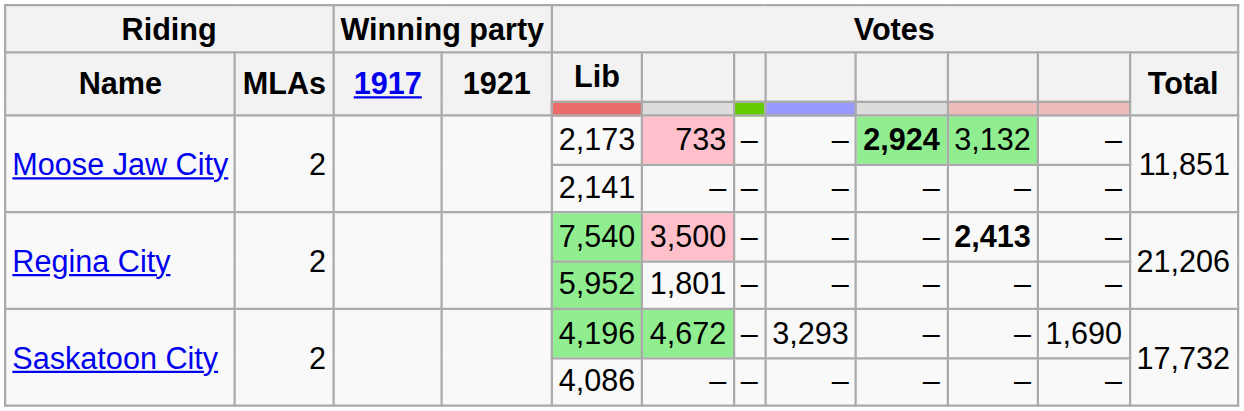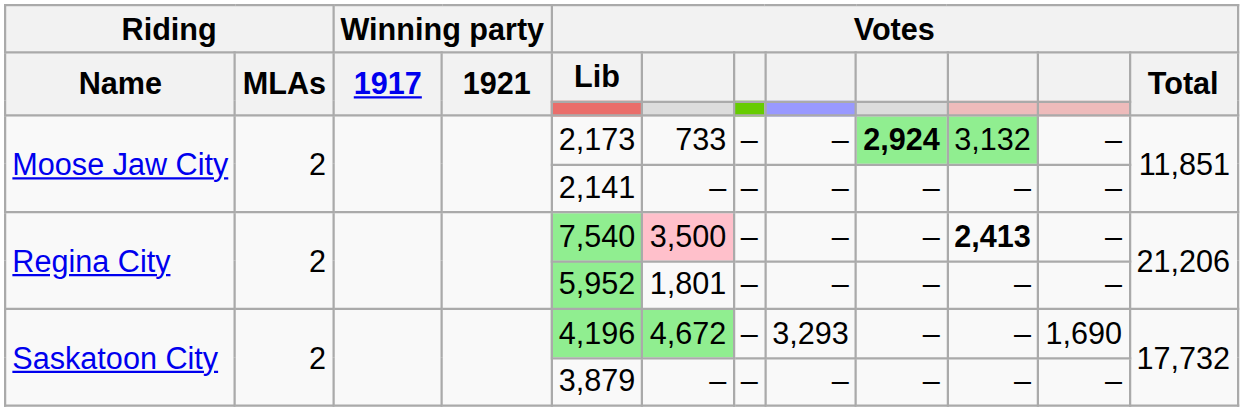(701, 140) pink background -> (701, 140) no background
(597, 381) 4,086 -> (597, 381) 3,879
